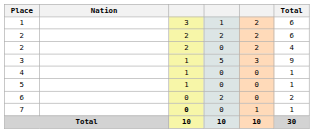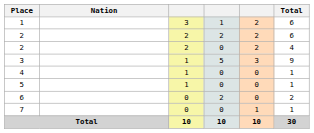(186, 109) bold -> (186, 109) normal
